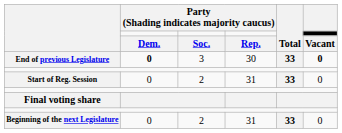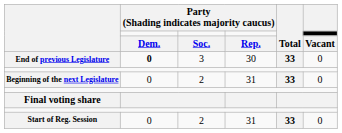(320, 59) bold -> (320, 59) normal
rows swapped: (62, 79) <-> (62, 120)
